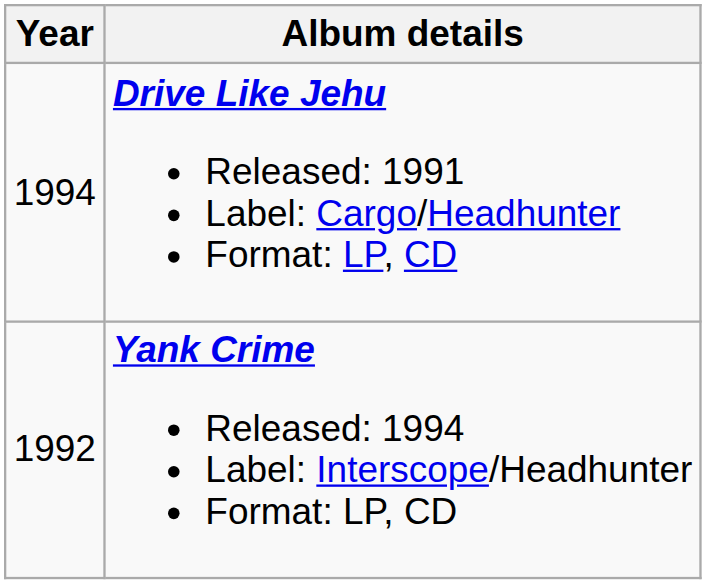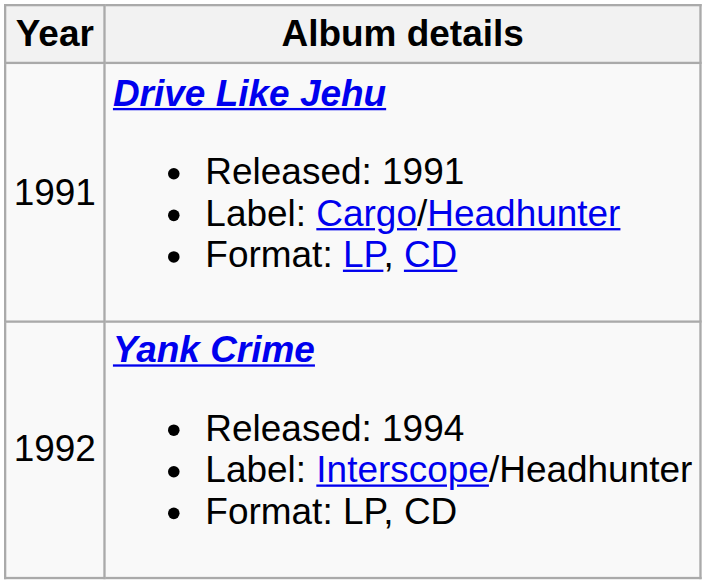(55, 191) 1994 -> (55, 191) 1991
